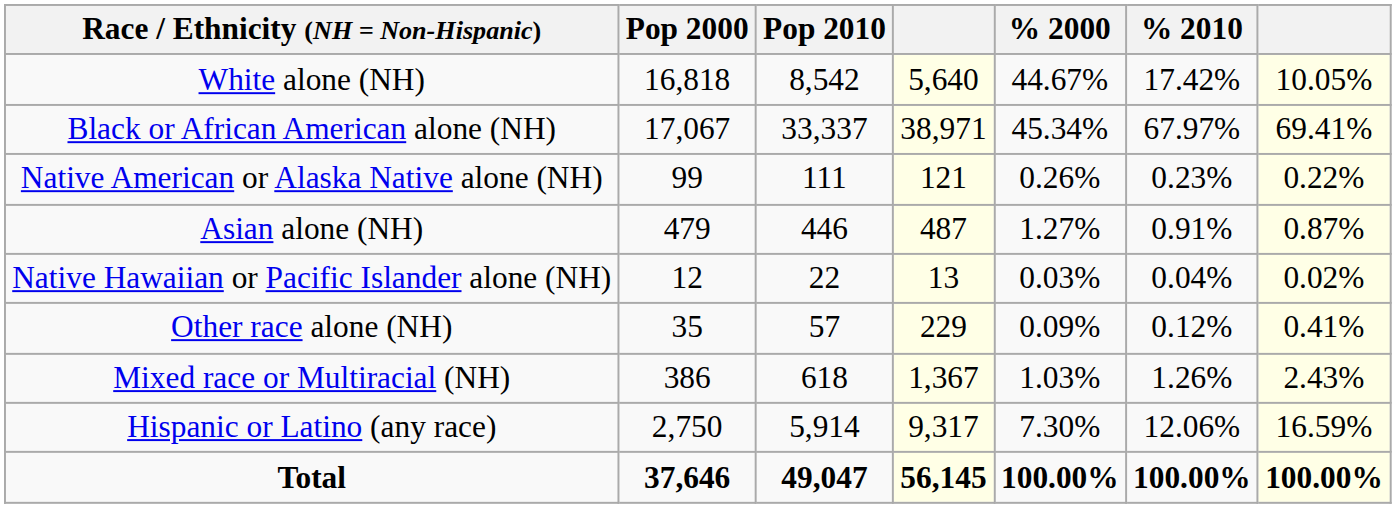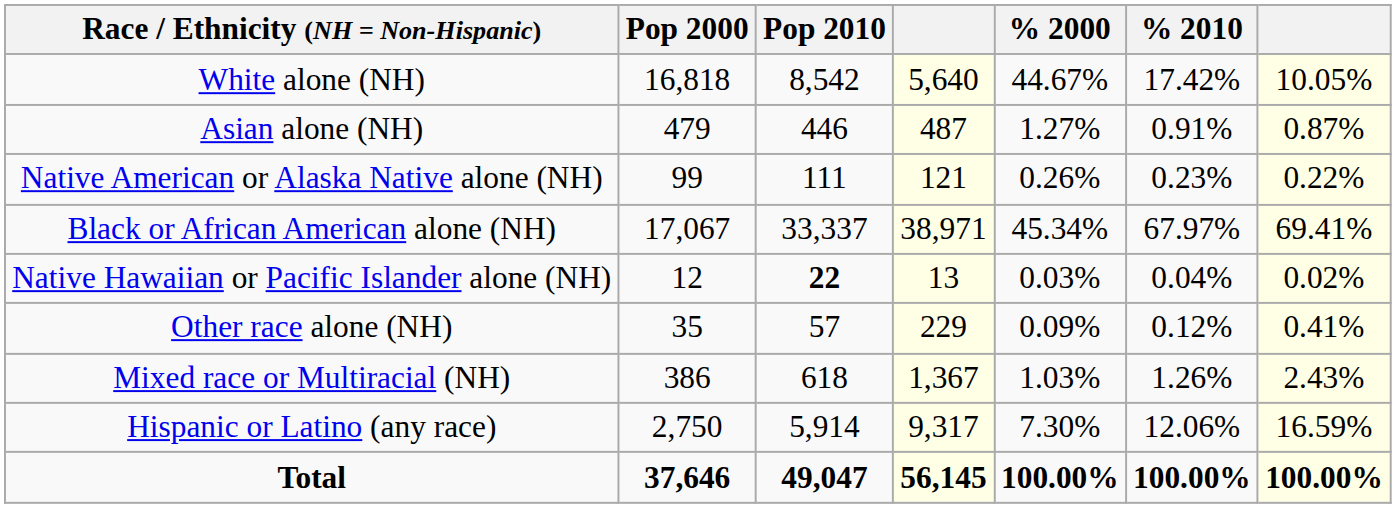rows swapped: (312, 128) <-> (312, 228)
(824, 278) normal -> (824, 278) bold
